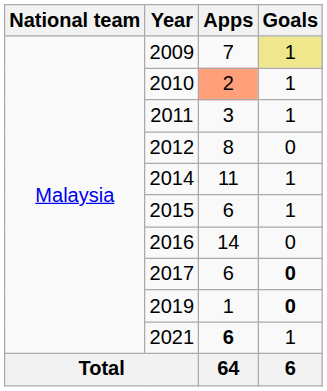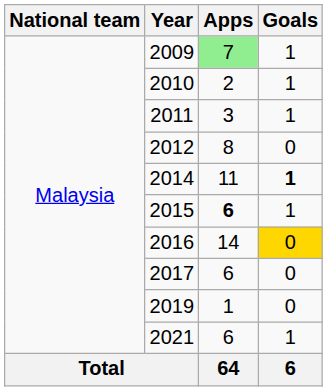(228, 52) no background -> (228, 52) lightgreen background
(290, 52) khaki background -> (290, 52) no background
(228, 83) lightsalmon background -> (228, 83) no background
(290, 178) normal -> (290, 178) bold
(228, 210) normal -> (228, 210) bold
(290, 242) no background -> (290, 242) gold background
(290, 274) bold -> (290, 274) normal
(290, 305) bold -> (290, 305) normal
(228, 337) bold -> (228, 337) normal
